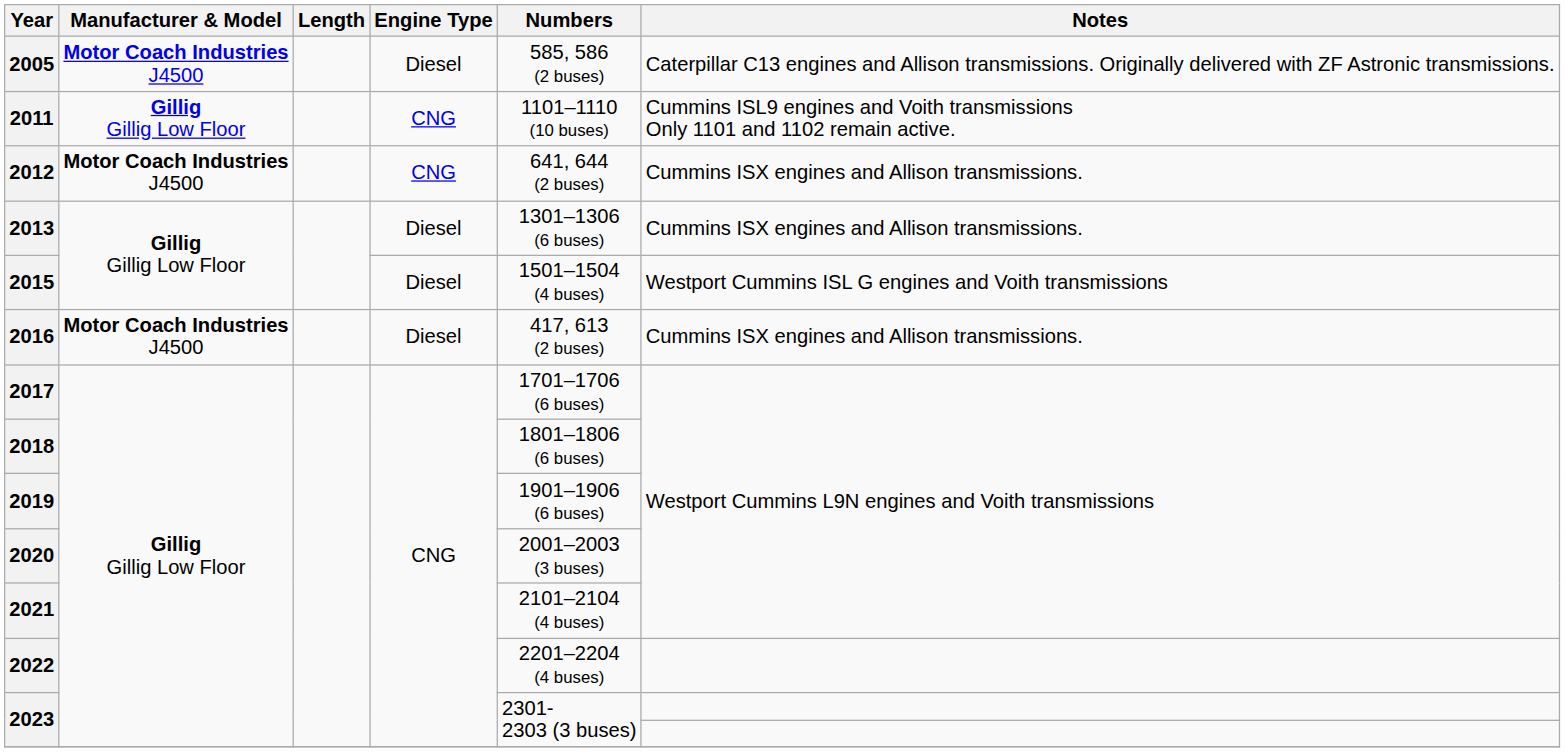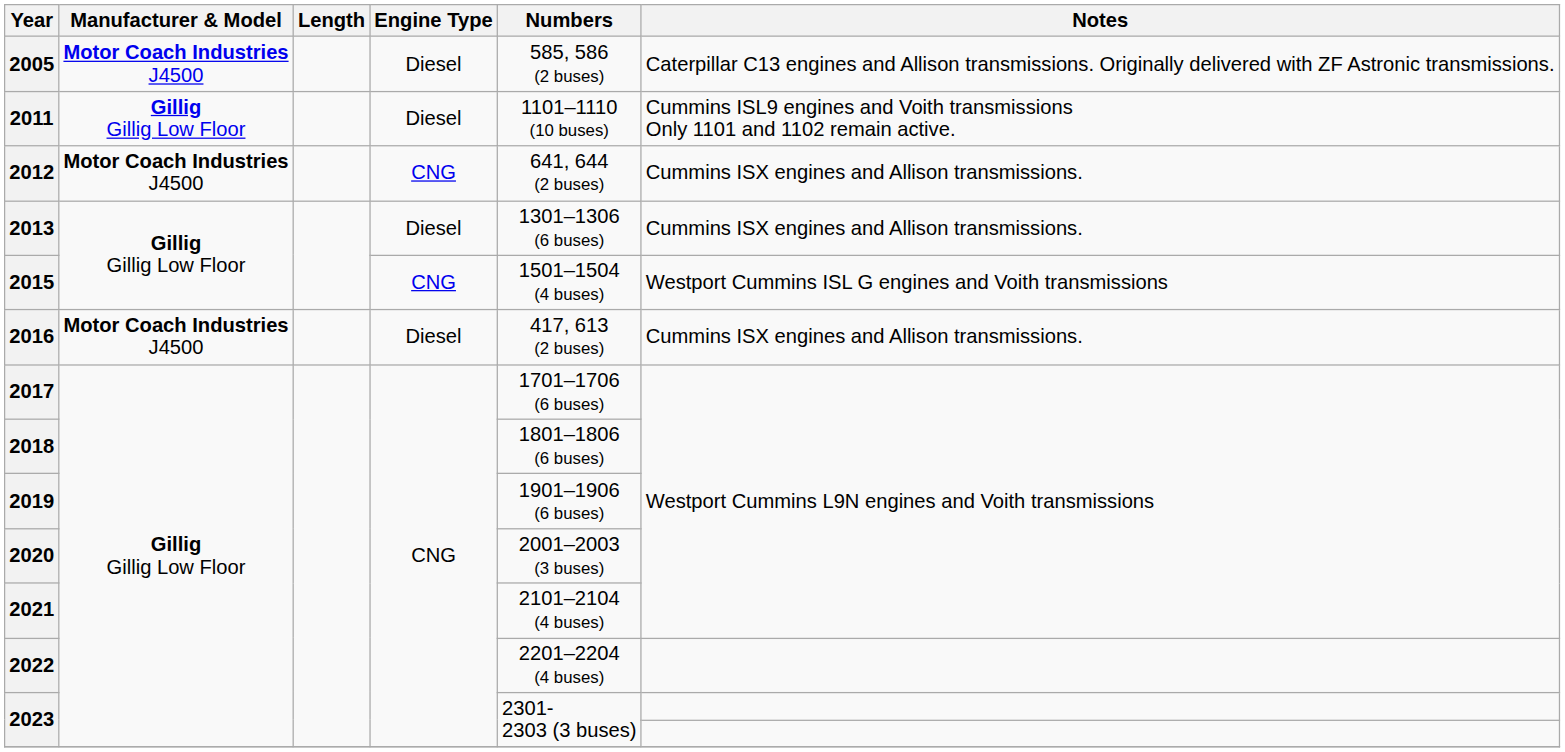(434, 118) CNG -> (434, 118) Diesel
(434, 282) Diesel -> (434, 282) CNG
